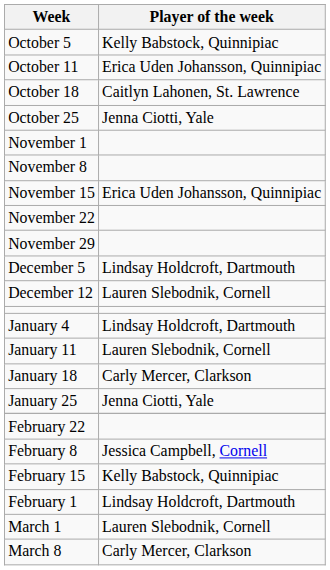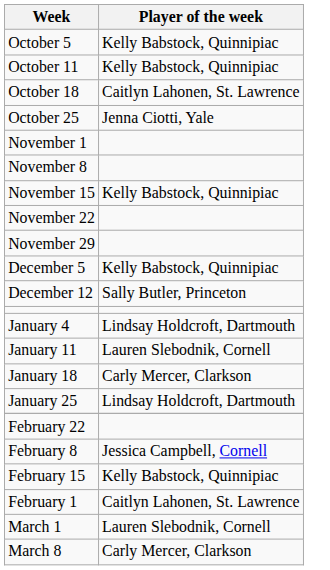(212, 67) Erica Uden Johansson, Quinnipiac -> (190, 67) Kelly Babstock, Quinnipiac
(212, 192) Erica Uden Johansson, Quinnipiac -> (190, 192) Kelly Babstock, Quinnipiac
(199, 268) Lindsay Holdcroft, Dartmouth -> (190, 268) Kelly Babstock, Quinnipiac
(186, 293) Lauren Slebodnik, Cornell -> (174, 293) Sally Butler, Princeton
(158, 401) Jenna Ciotti, Yale -> (199, 401) Lindsay Holdcroft, Dartmouth
(199, 501) Lindsay Holdcroft, Dartmouth -> (201, 501) Caitlyn Lahonen, St. Lawrence
